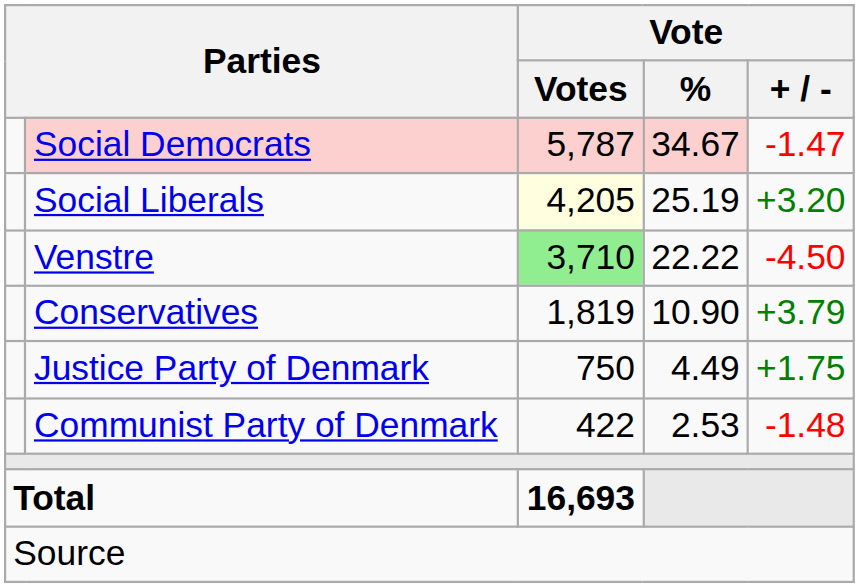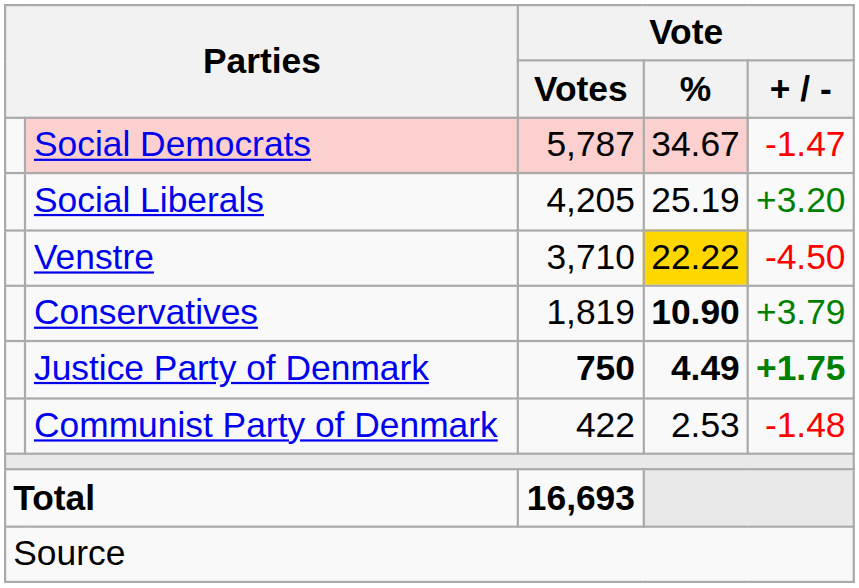(591, 200) lightyellow background -> (591, 200) no background
(591, 256) lightgreen background -> (591, 256) no background
(696, 256) no background -> (696, 256) gold background
(696, 312) normal -> (696, 312) bold
(605, 369) normal -> (605, 369) bold
(705, 369) normal -> (705, 369) bold
(801, 369) normal -> (801, 369) bold
